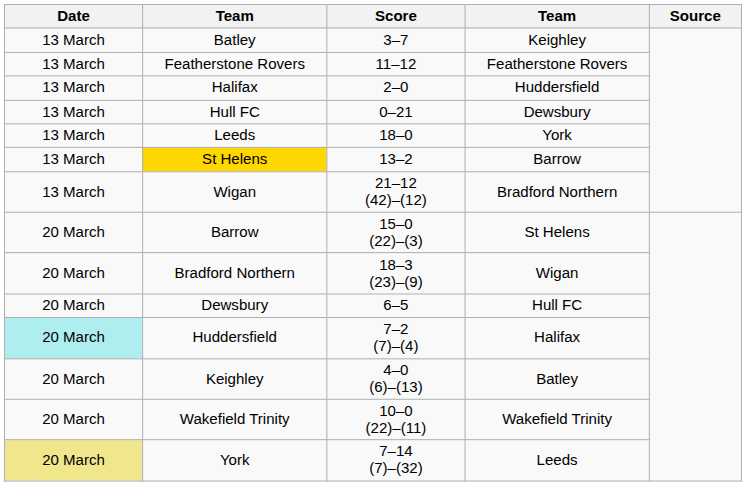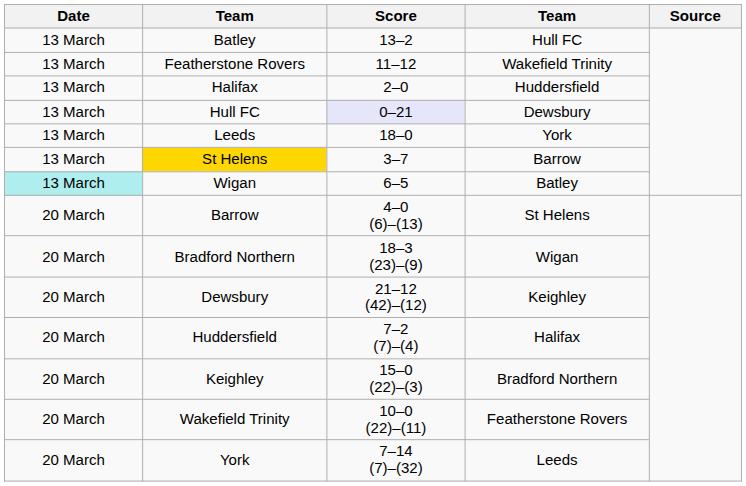(396, 40) 3–7 -> (396, 40) 13–2
(557, 40) Keighley -> (557, 40) Hull FC
(557, 64) Featherstone Rovers -> (557, 64) Wakefield Trinity
(396, 111) no background -> (396, 111) lavender background
(396, 159) 13–2 -> (396, 159) 3–7
(74, 191) no background -> (74, 183) paleturquoise background
(396, 191) 21–12 (42)–(12) -> (396, 183) 6–5
(557, 191) Bradford Northern -> (557, 183) Batley
(396, 232) 15–0 (22)–(3) -> (396, 215) 4–0 (6)–(13)
(396, 305) 6–5 -> (396, 297) 21–12 (42)–(12)
(557, 305) Hull FC -> (557, 297) Keighley
(74, 338) paleturquoise background -> (74, 338) no background
(396, 378) 4–0 (6)–(13) -> (396, 378) 15–0 (22)–(3)
(557, 378) Batley -> (557, 378) Bradford Northern
(557, 419) Wakefield Trinity -> (557, 419) Featherstone Rovers
(74, 460) khaki background -> (74, 460) no background
